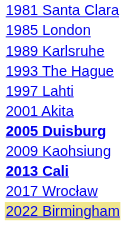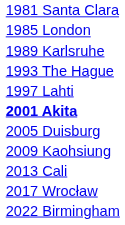(40, 111) normal -> (41, 111) bold
(56, 131) bold -> (53, 131) normal
(37, 171) bold -> (36, 171) normal
(63, 211) khaki background -> (63, 211) no background
